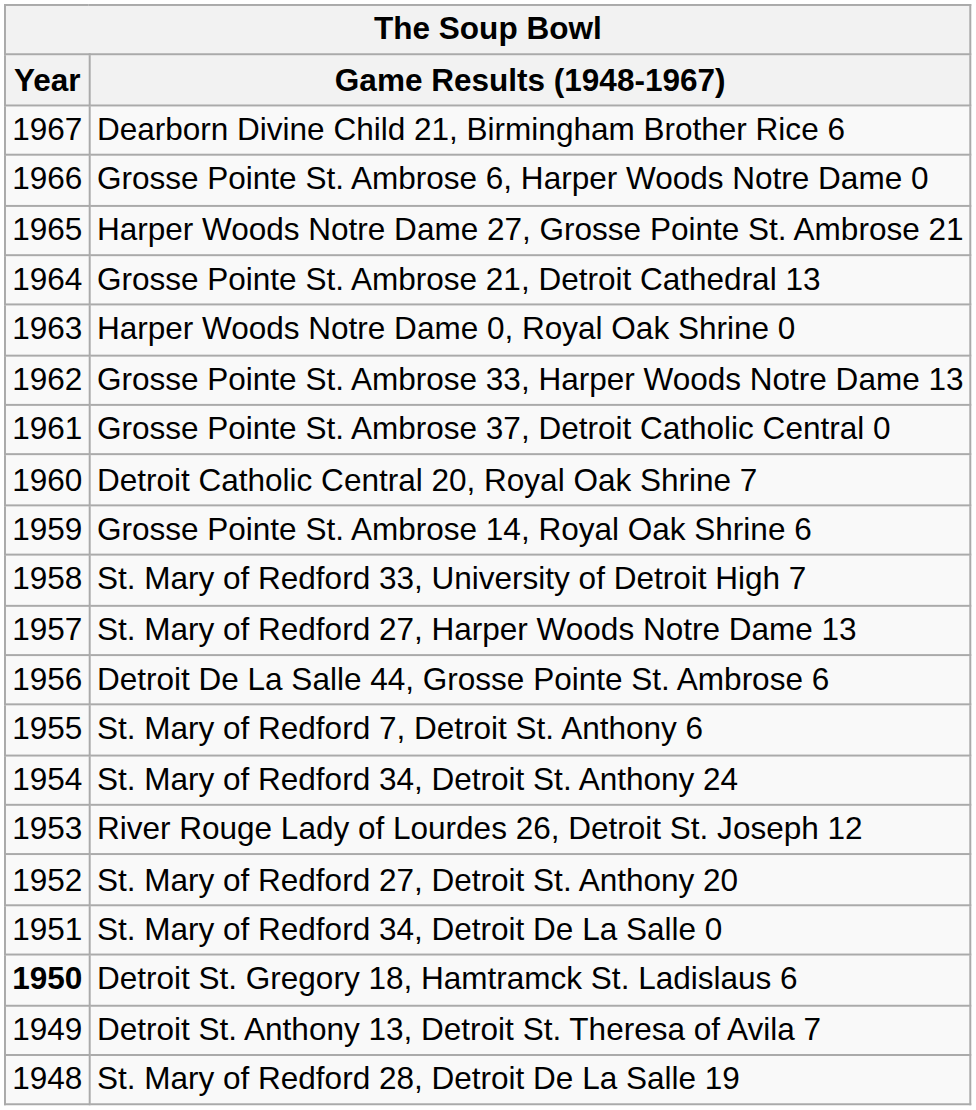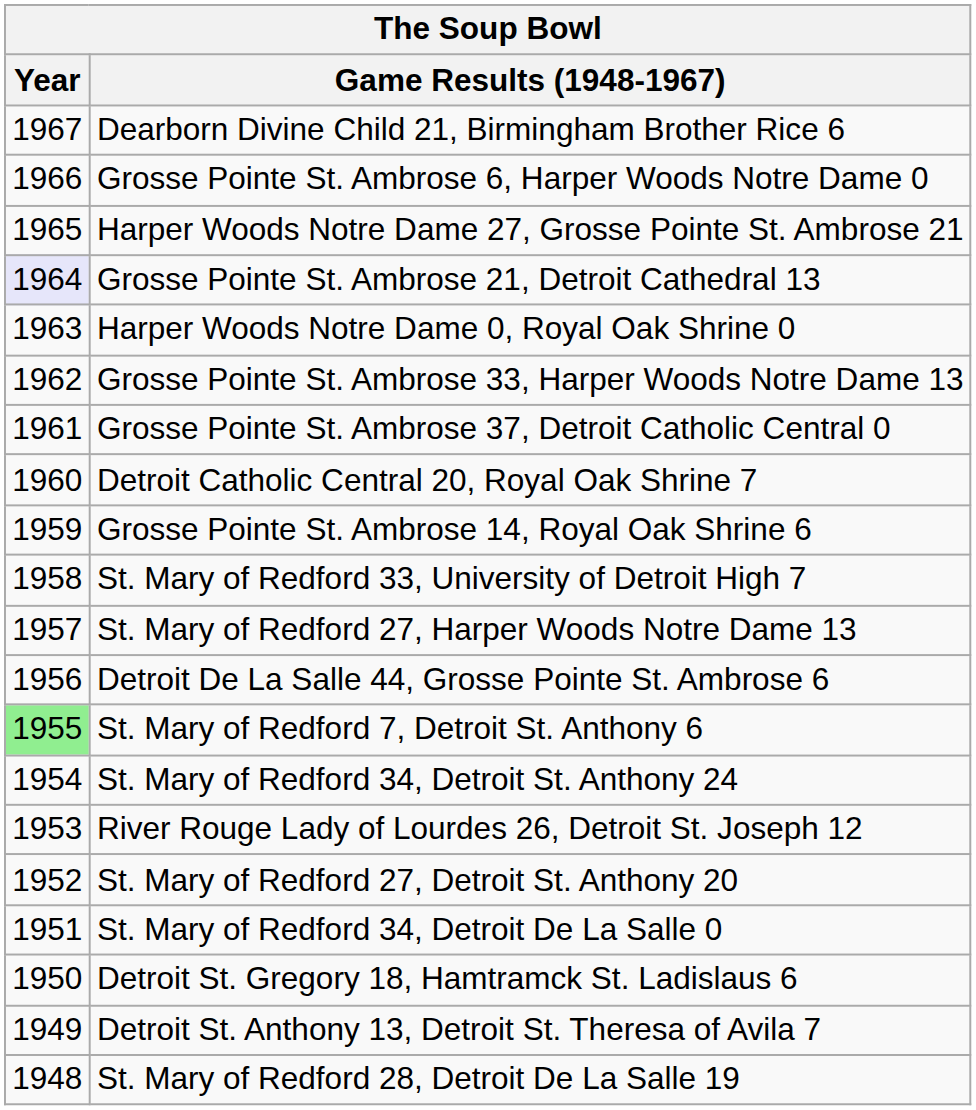(47, 279) no background -> (47, 279) lavender background
(47, 729) no background -> (47, 729) lightgreen background
(47, 979) bold -> (47, 979) normal
